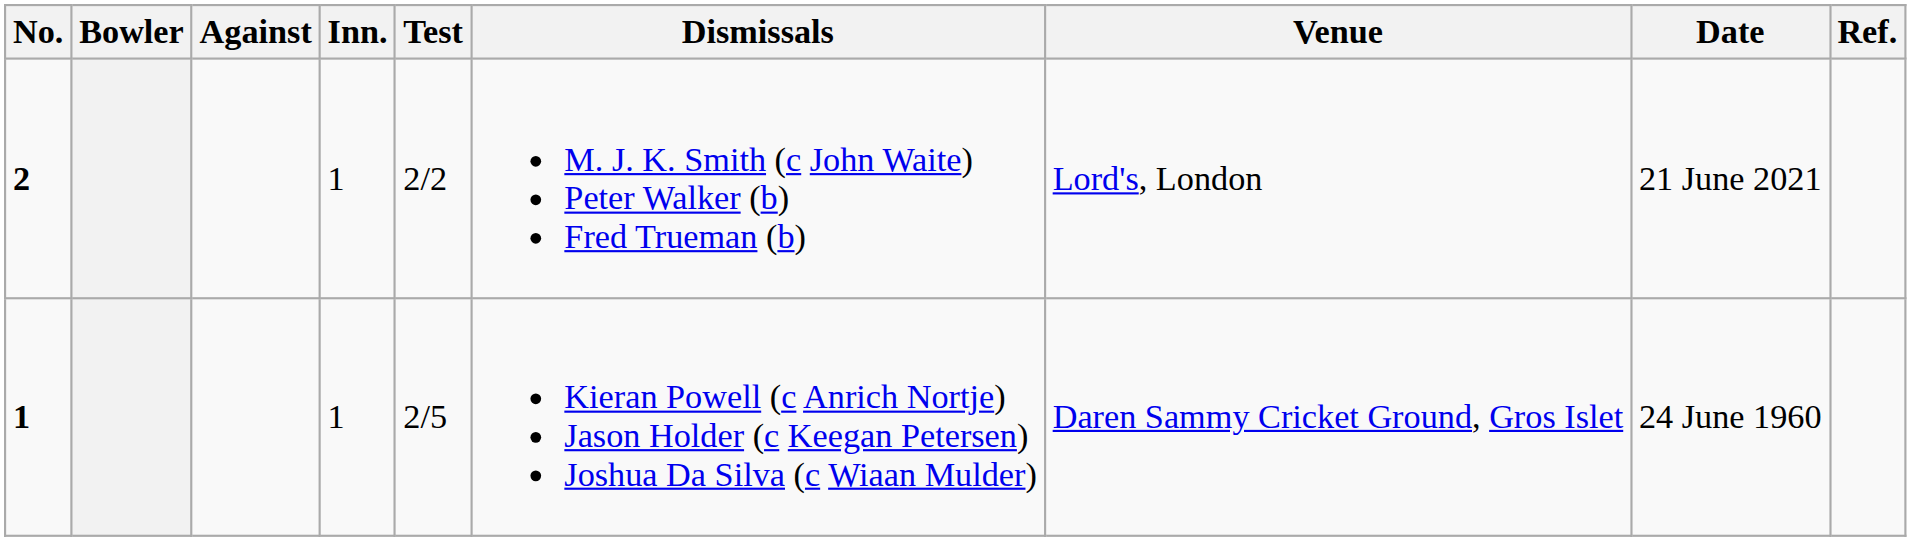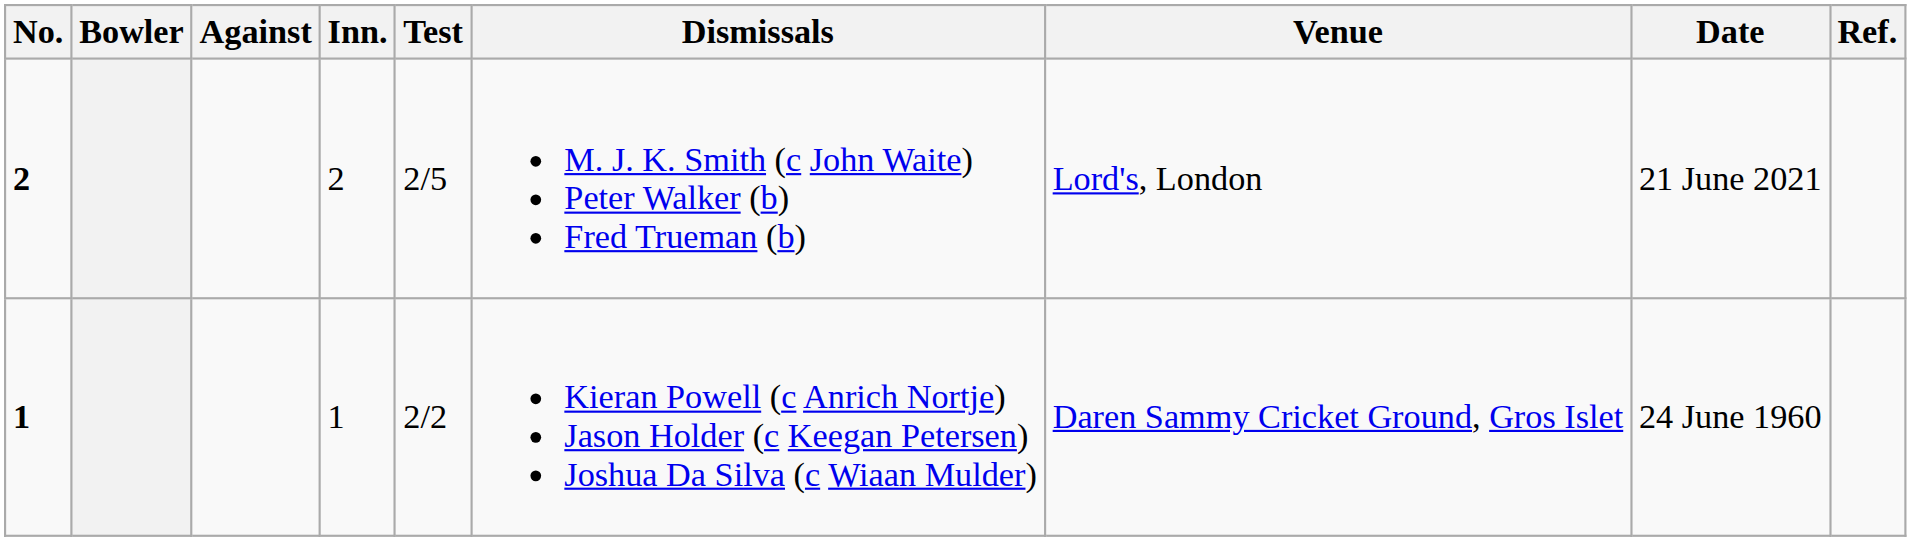(336, 177) 1 -> (336, 177) 2
(425, 177) 2/2 -> (425, 177) 2/5
(425, 416) 2/5 -> (425, 416) 2/2
